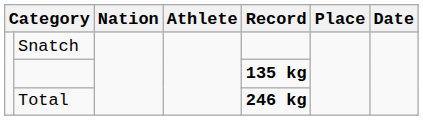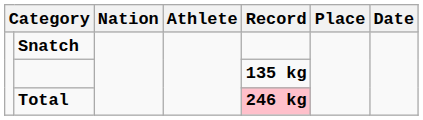(48, 46) normal -> (48, 46) bold
(43, 101) normal -> (43, 101) bold
(276, 101) no background -> (276, 101) pink background
